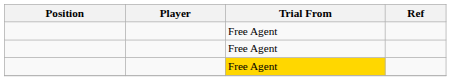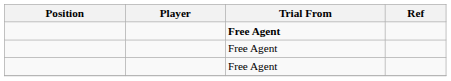(253, 31) normal -> (254, 31) bold
(253, 66) gold background -> (253, 66) no background
